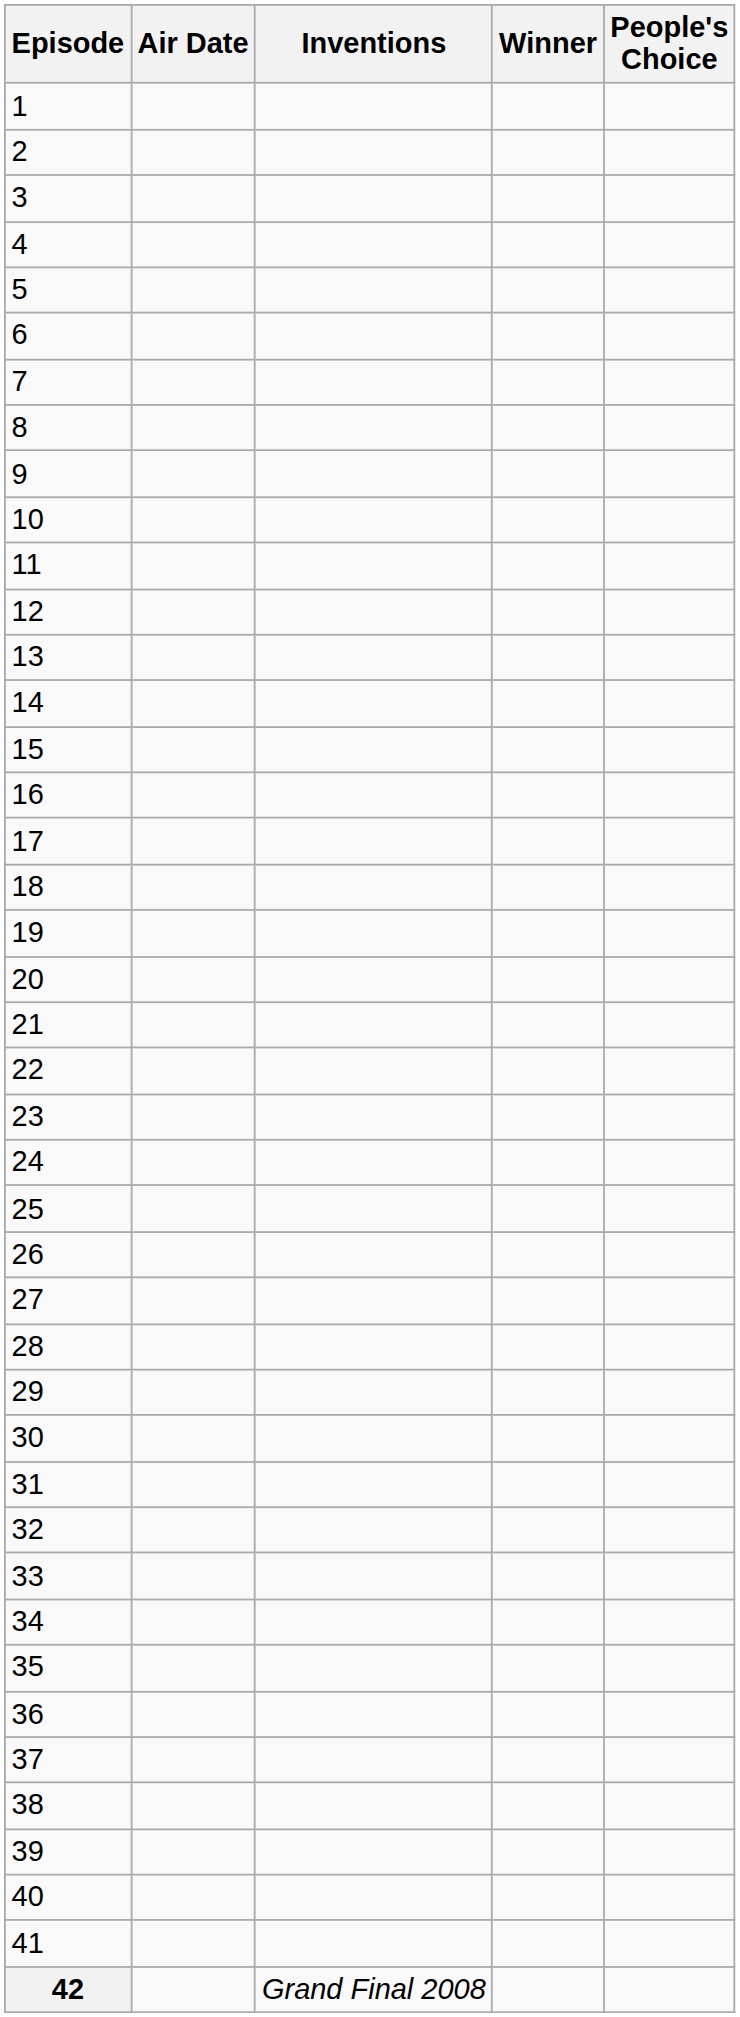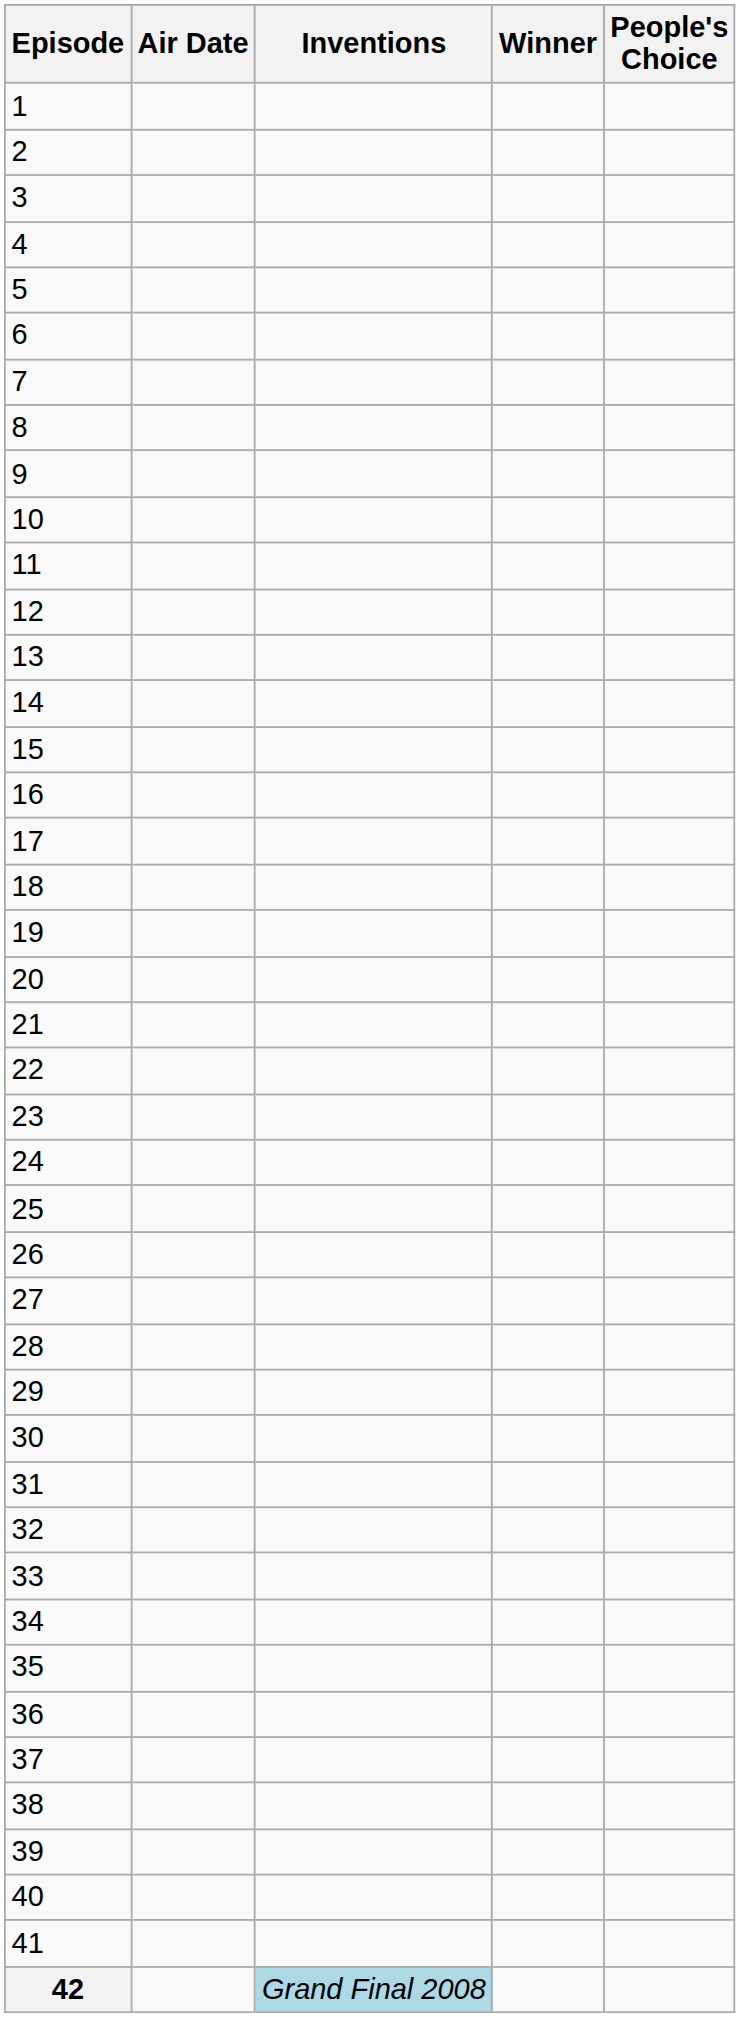(374, 1989) no background -> (374, 1989) lightblue background
